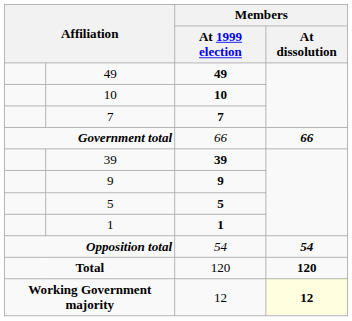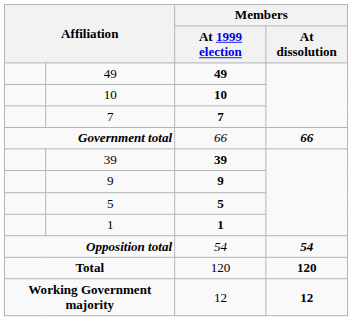(307, 297) lightyellow background -> (307, 297) no background
